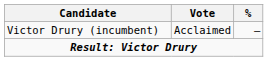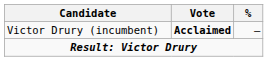(202, 30) normal -> (202, 30) bold
